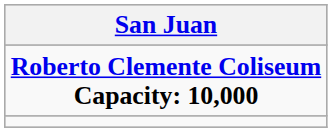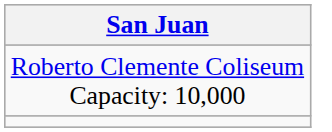(166, 80) bold -> (157, 80) normal
